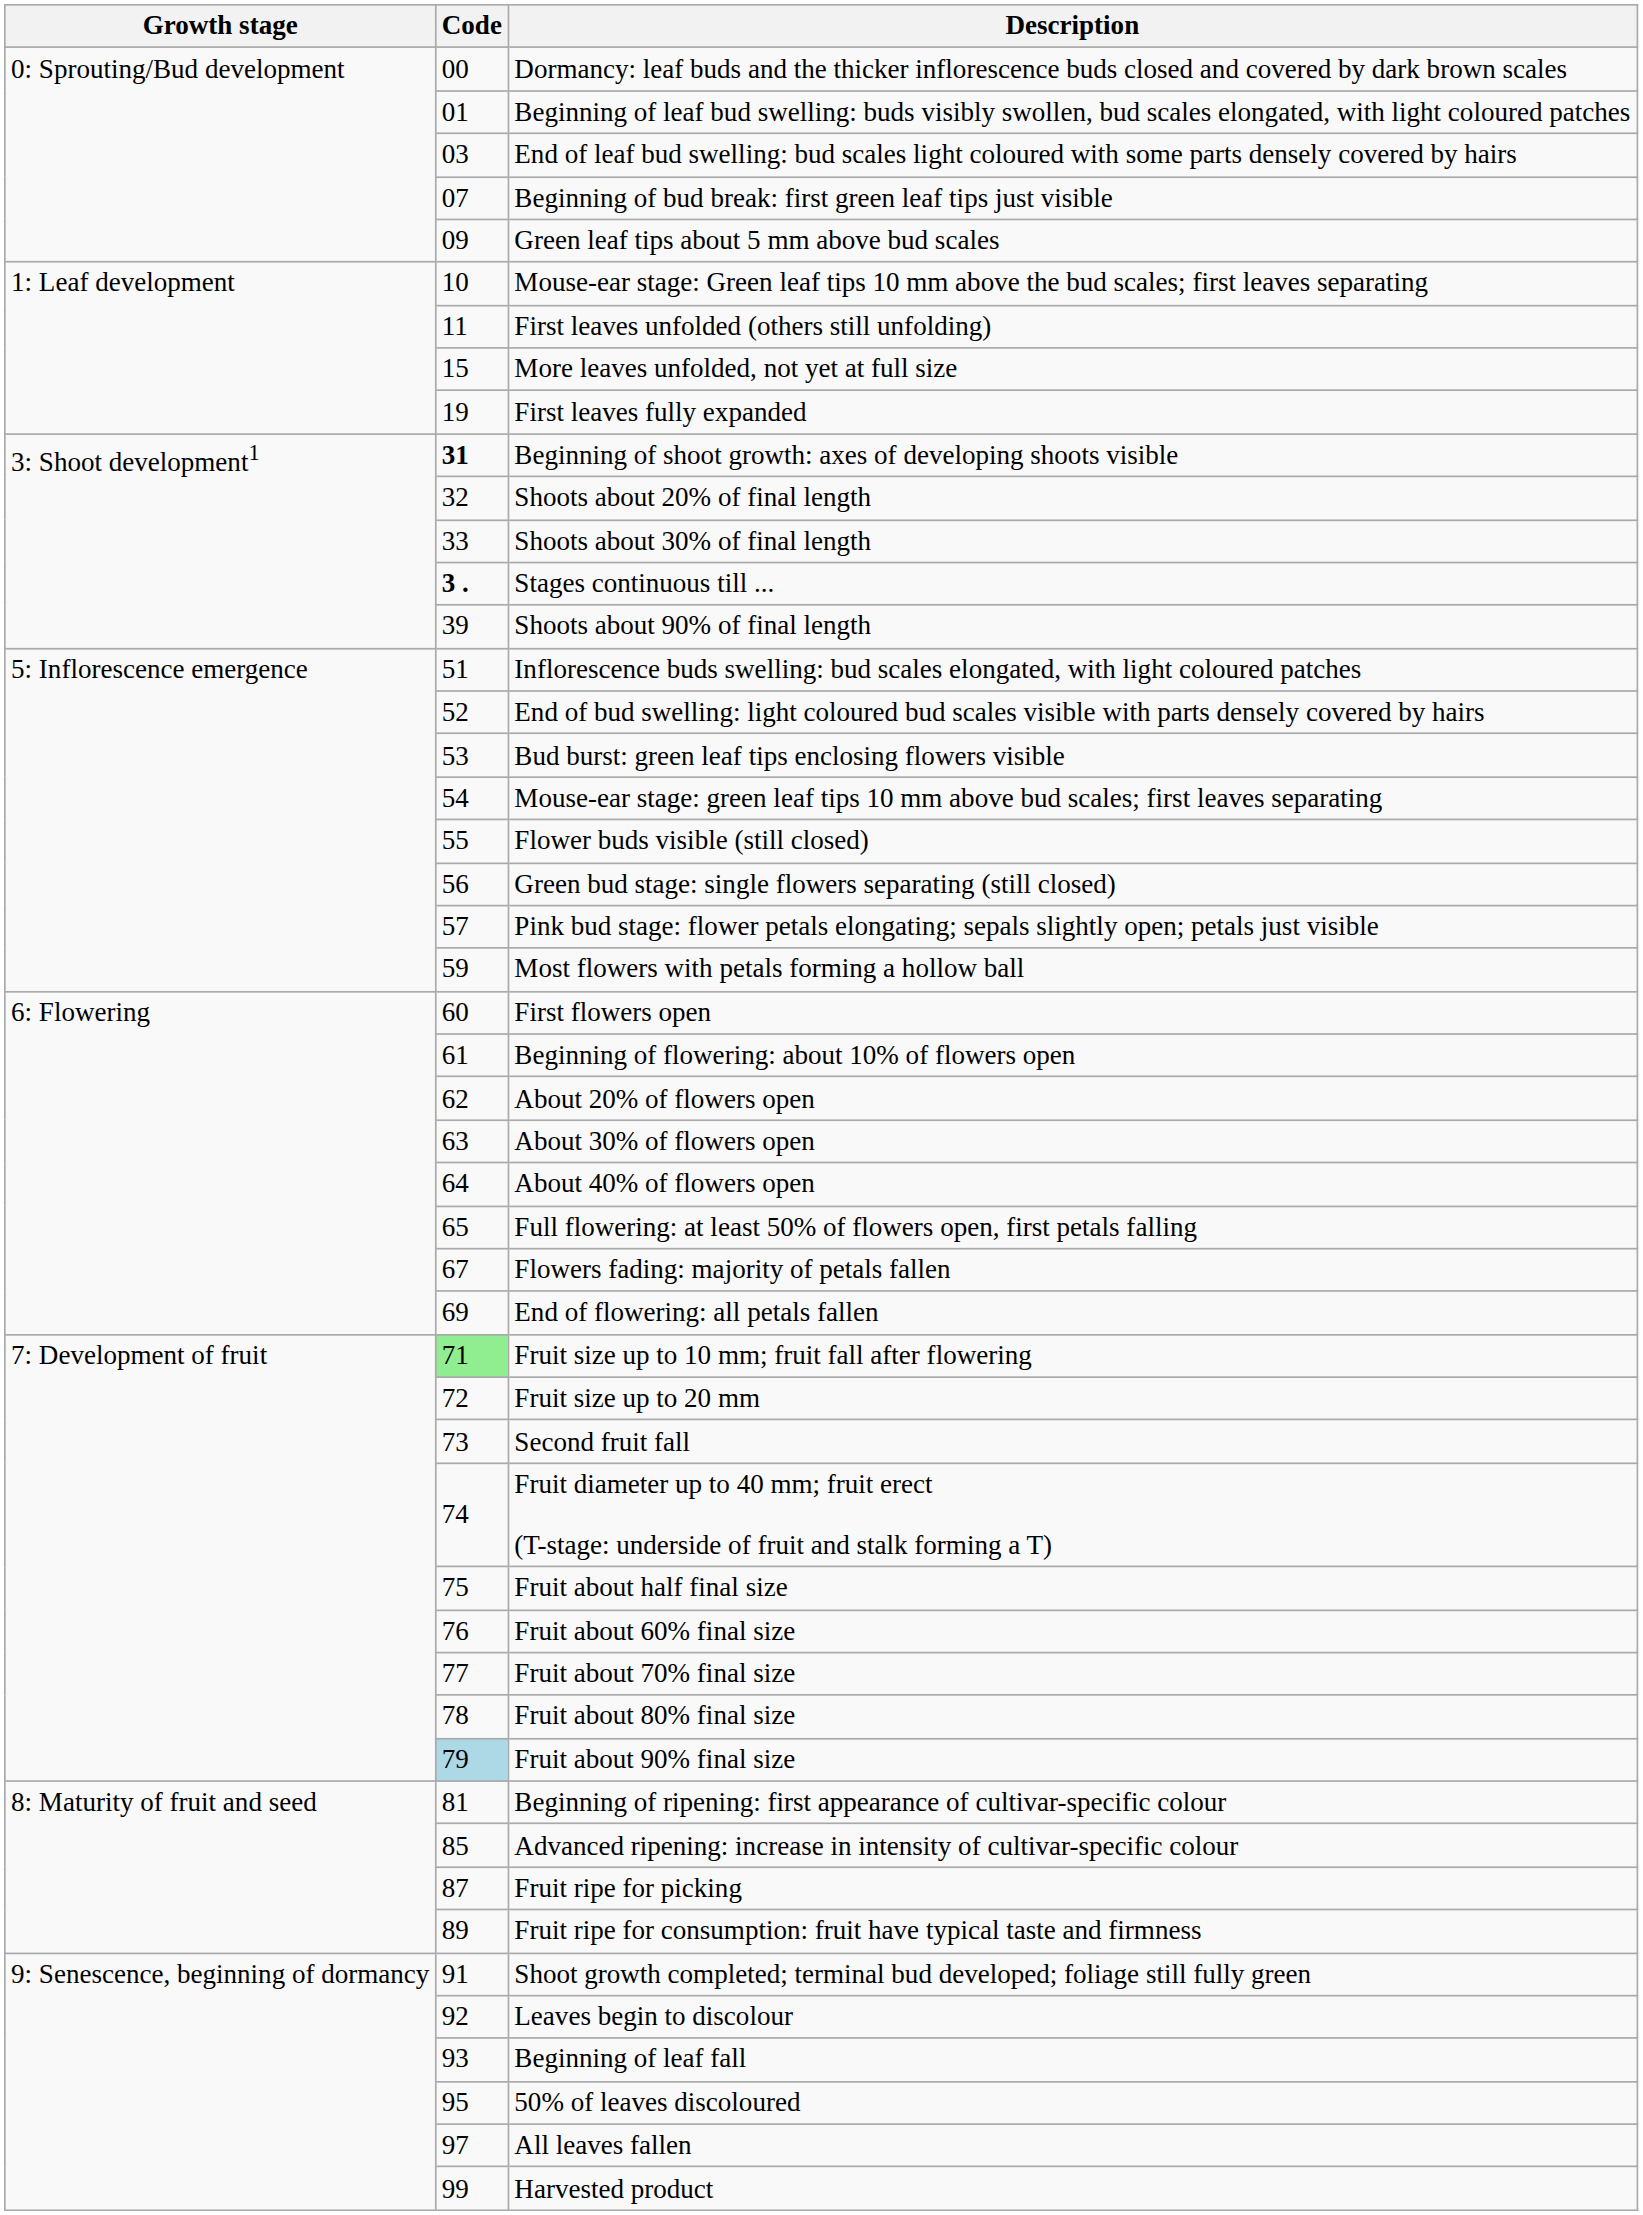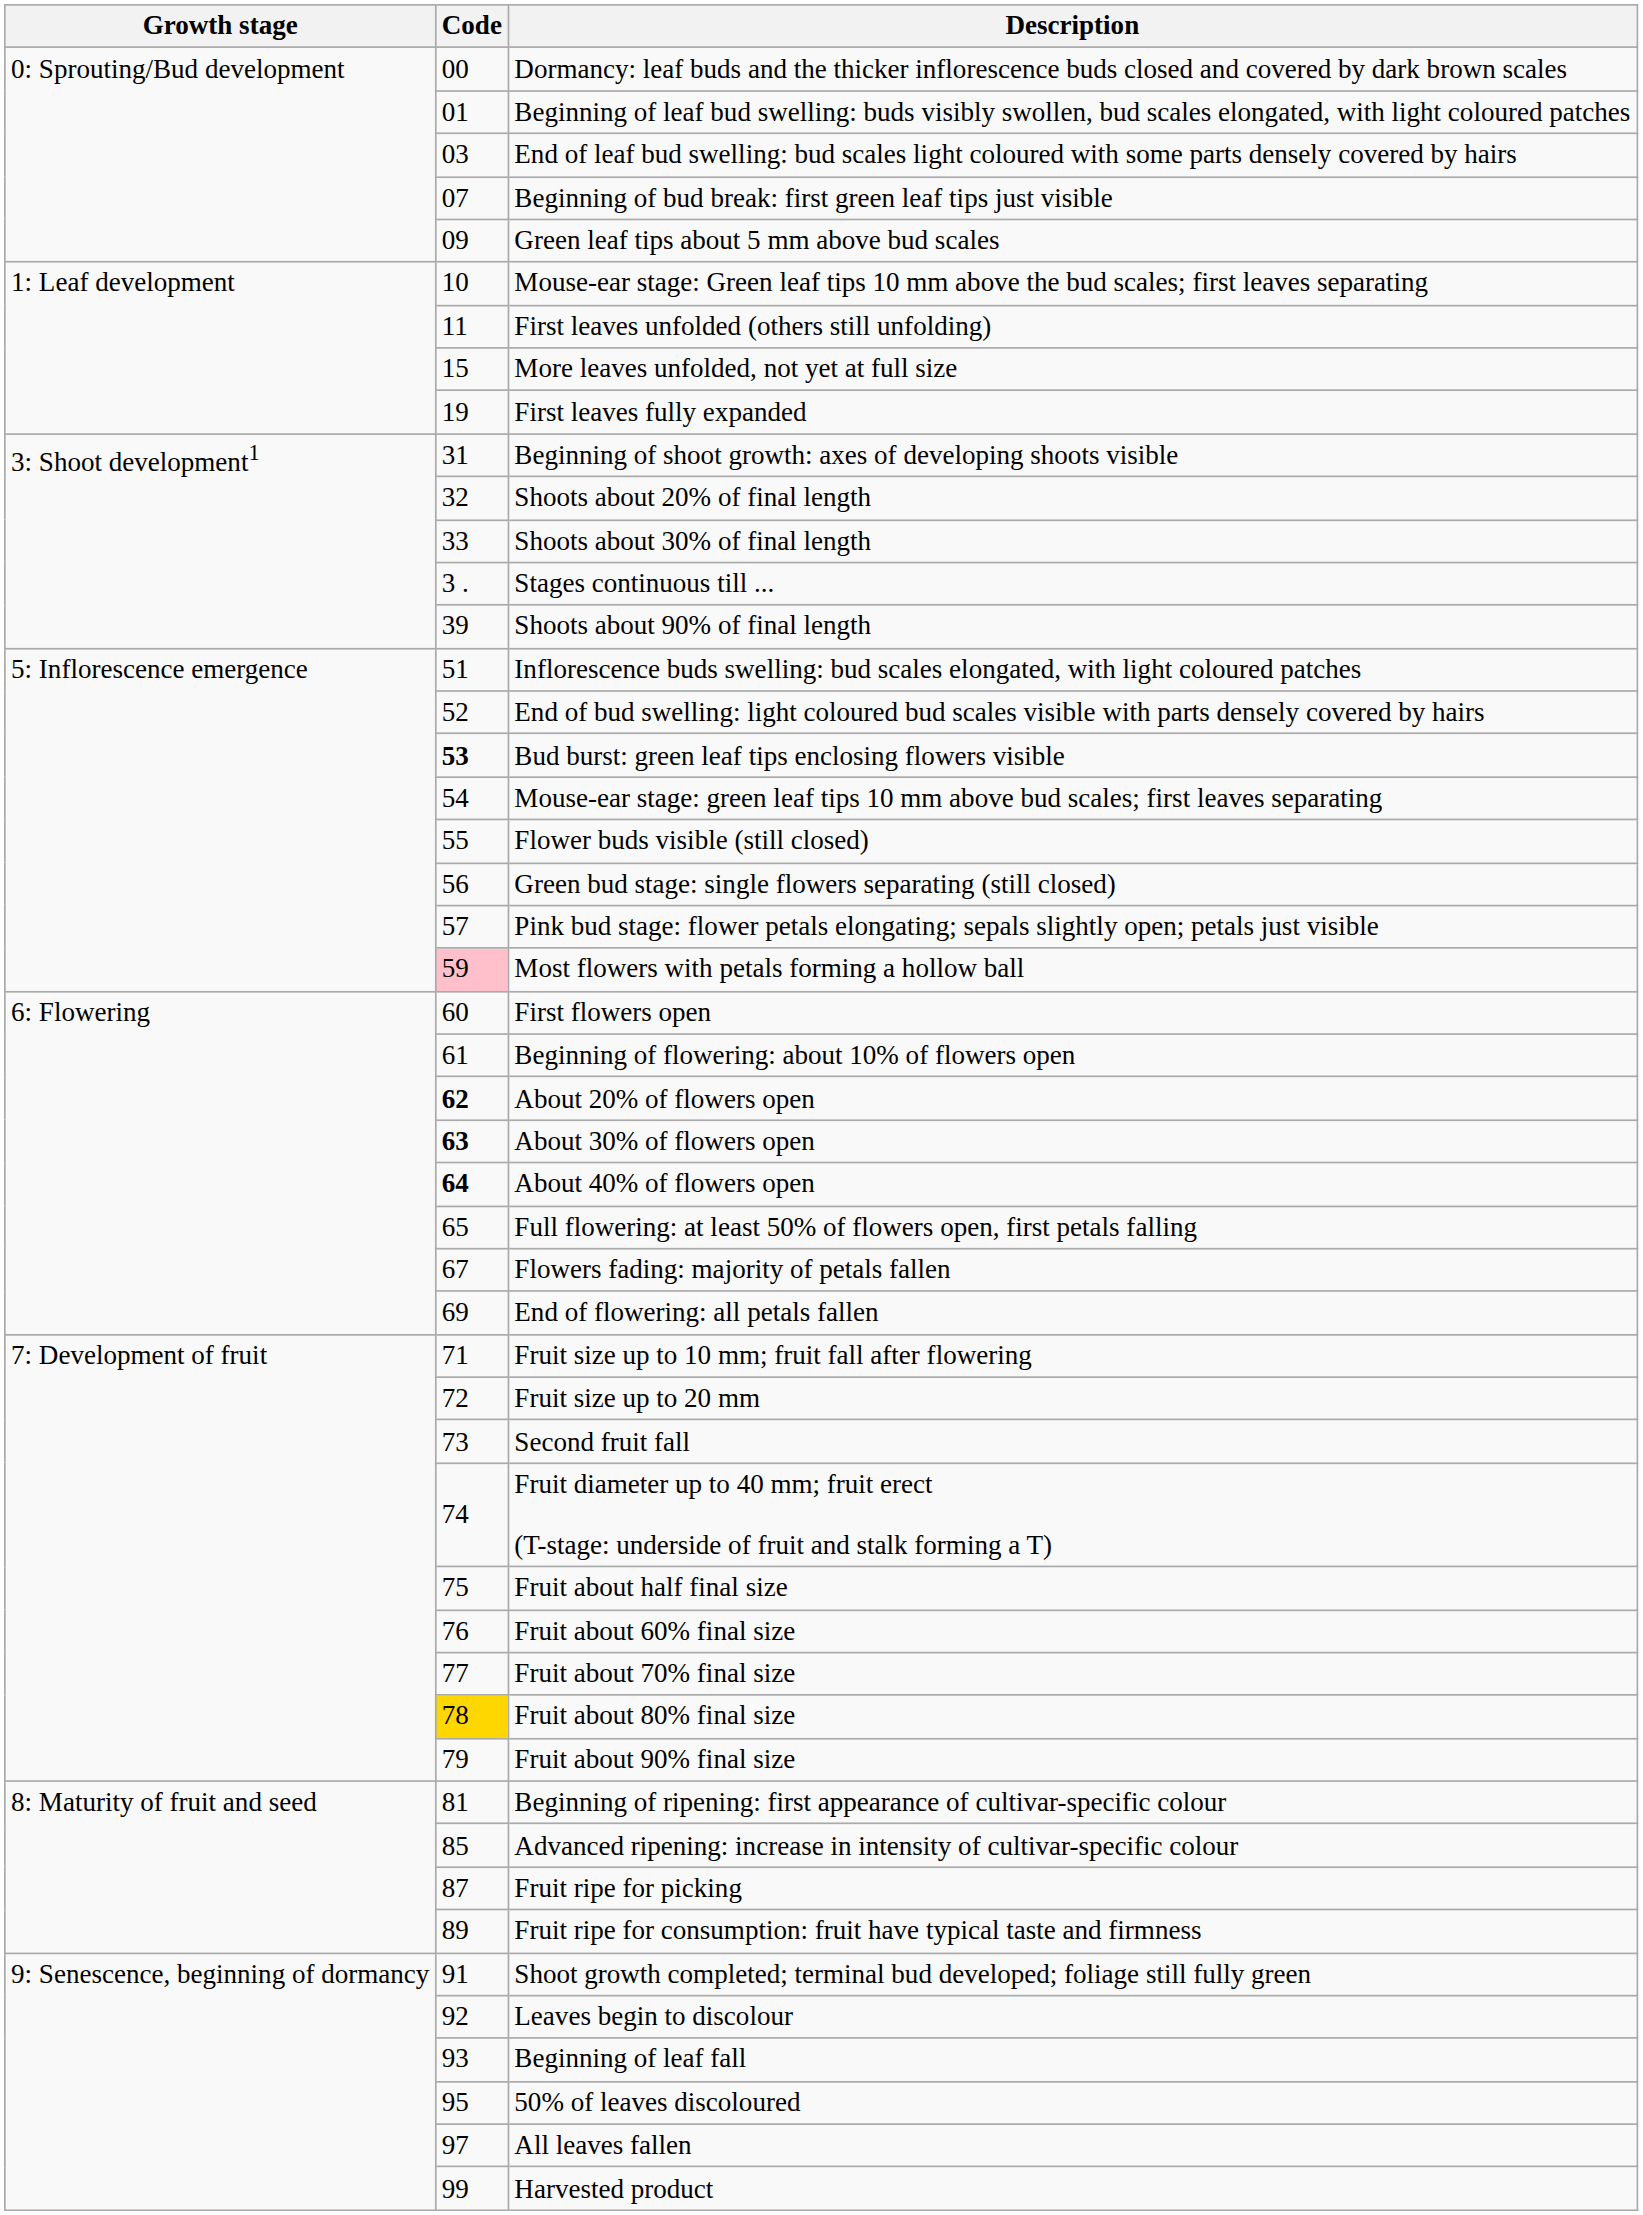(455, 454) bold -> (455, 454) normal
(455, 583) bold -> (455, 583) normal
(455, 754) normal -> (455, 754) bold
(455, 969) no background -> (455, 969) pink background
(455, 1098) normal -> (455, 1098) bold
(455, 1140) normal -> (455, 1140) bold
(455, 1183) normal -> (455, 1183) bold
(455, 1355) lightgreen background -> (455, 1355) no background
(455, 1716) no background -> (455, 1716) gold background
(455, 1759) lightblue background -> (455, 1759) no background
